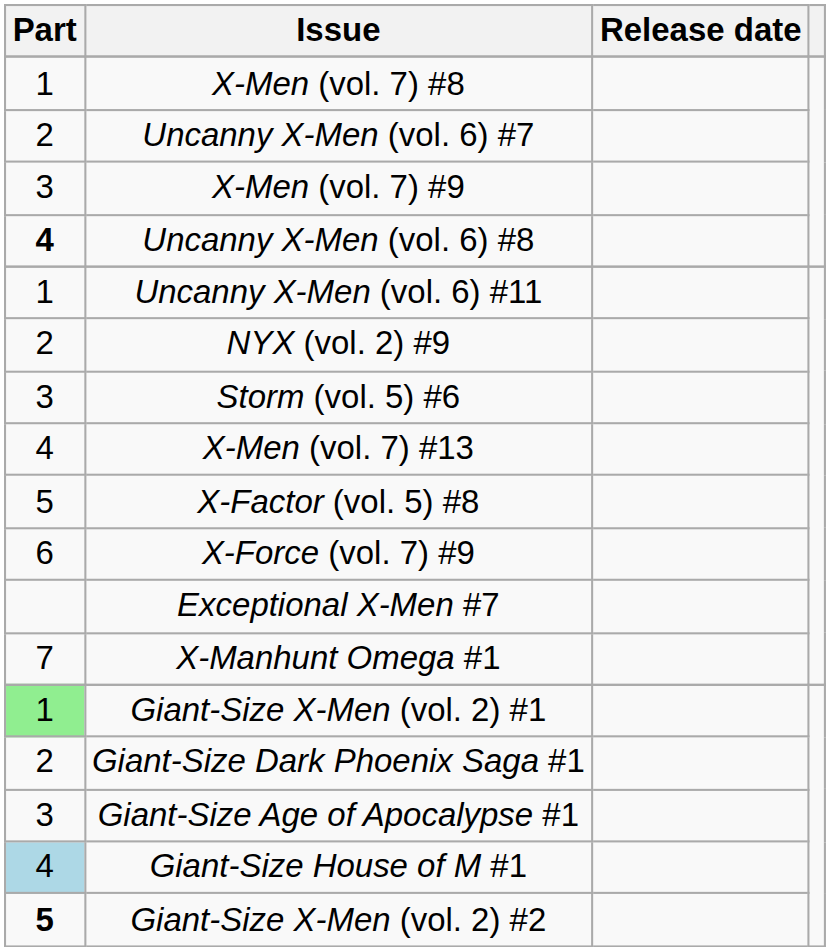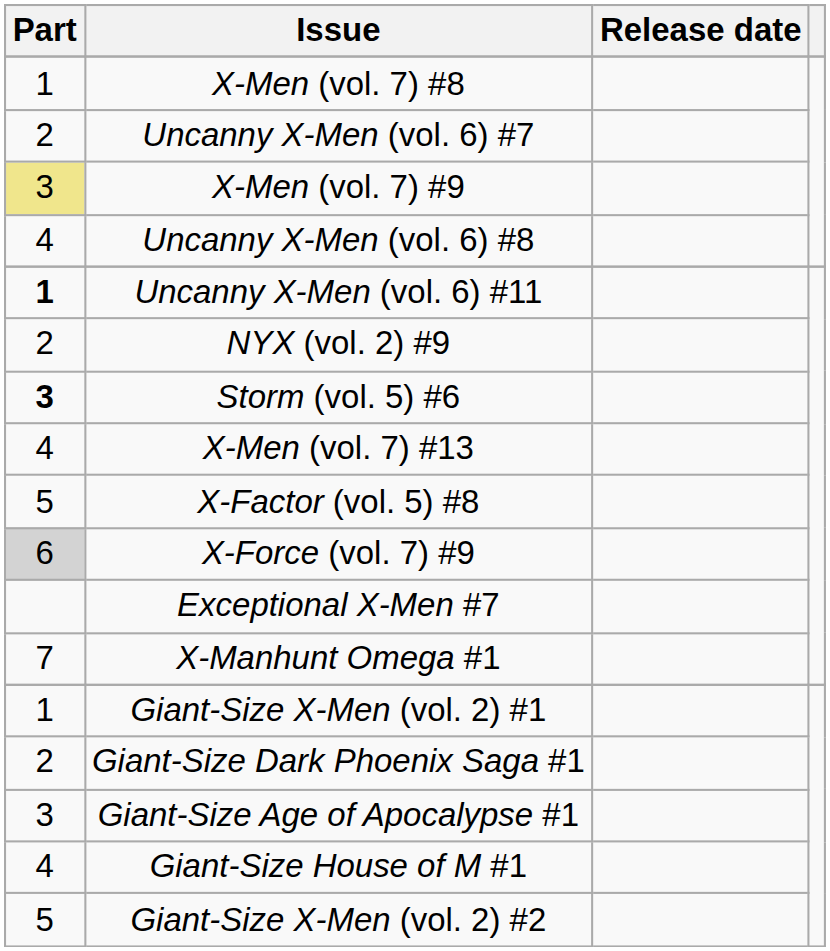(45, 187) no background -> (45, 187) khaki background
(45, 239) bold -> (45, 239) normal
(45, 291) normal -> (45, 291) bold
(45, 396) normal -> (45, 396) bold
(45, 553) no background -> (45, 553) lightgrey background
(45, 710) lightgreen background -> (45, 710) no background
(45, 866) lightblue background -> (45, 866) no background
(45, 919) bold -> (45, 919) normal
